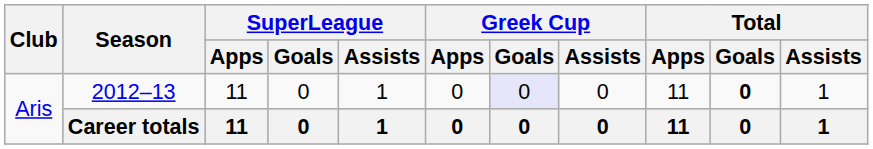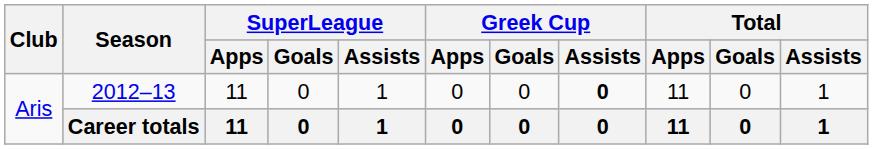(524, 91) lavender background -> (524, 91) no background
(603, 91) normal -> (603, 91) bold
(745, 91) bold -> (745, 91) normal
